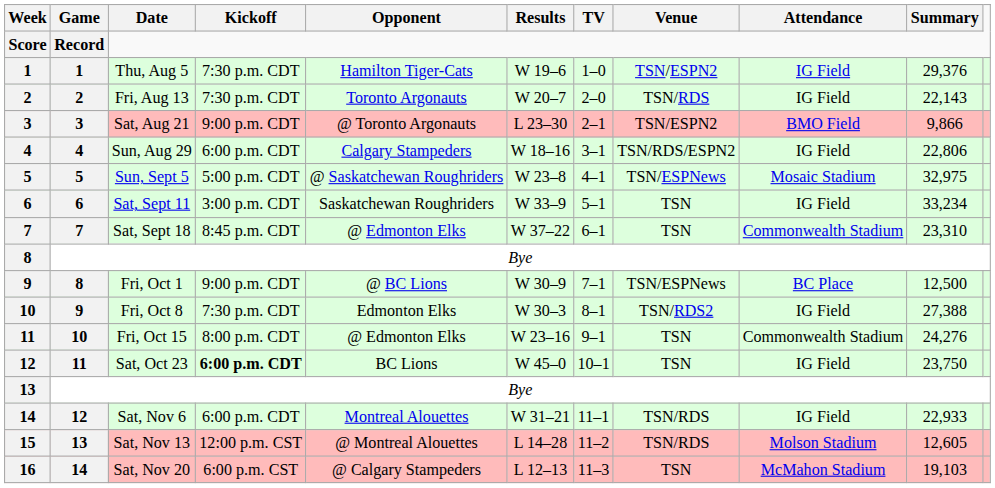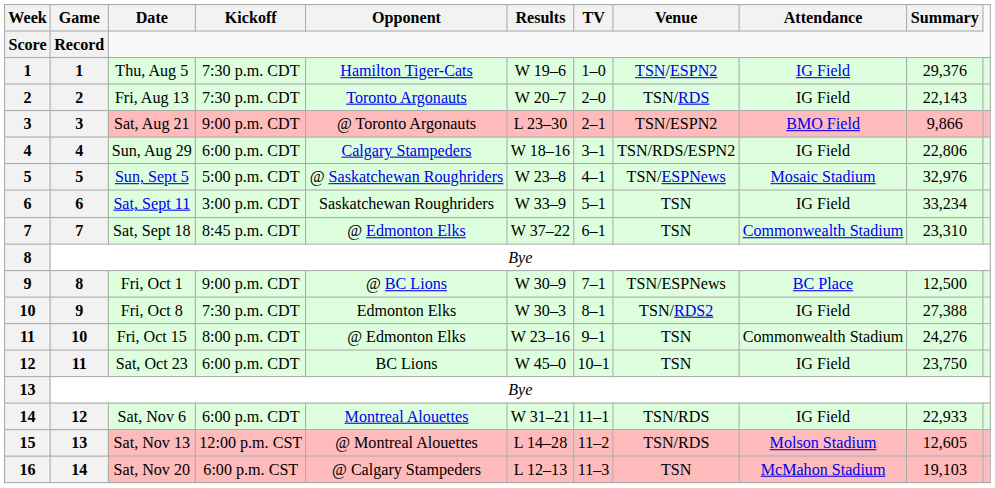(945, 177) 32,975 -> (945, 177) 32,976
(251, 363) bold -> (251, 363) normal
